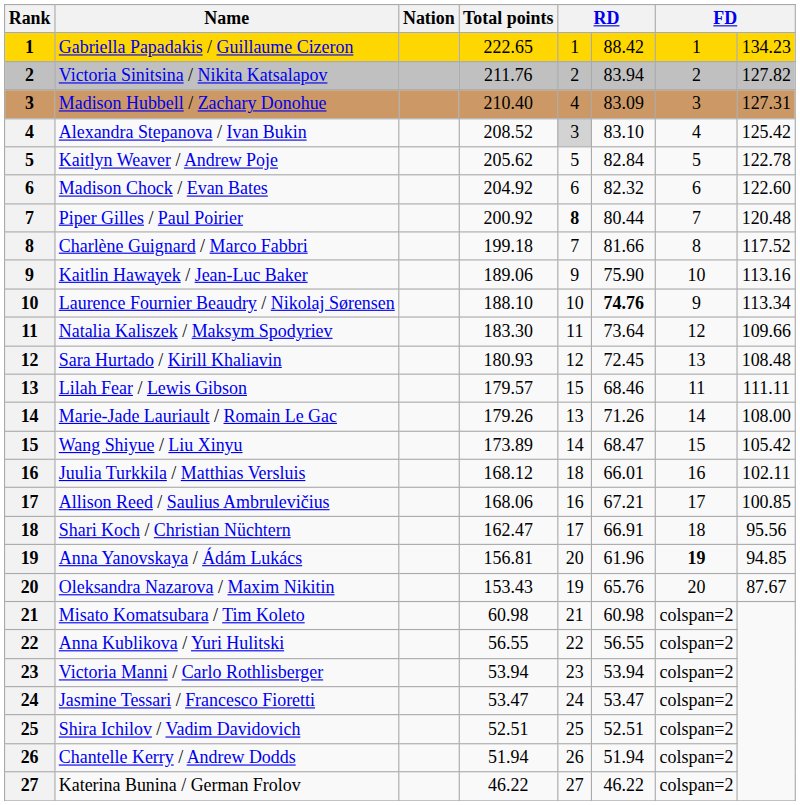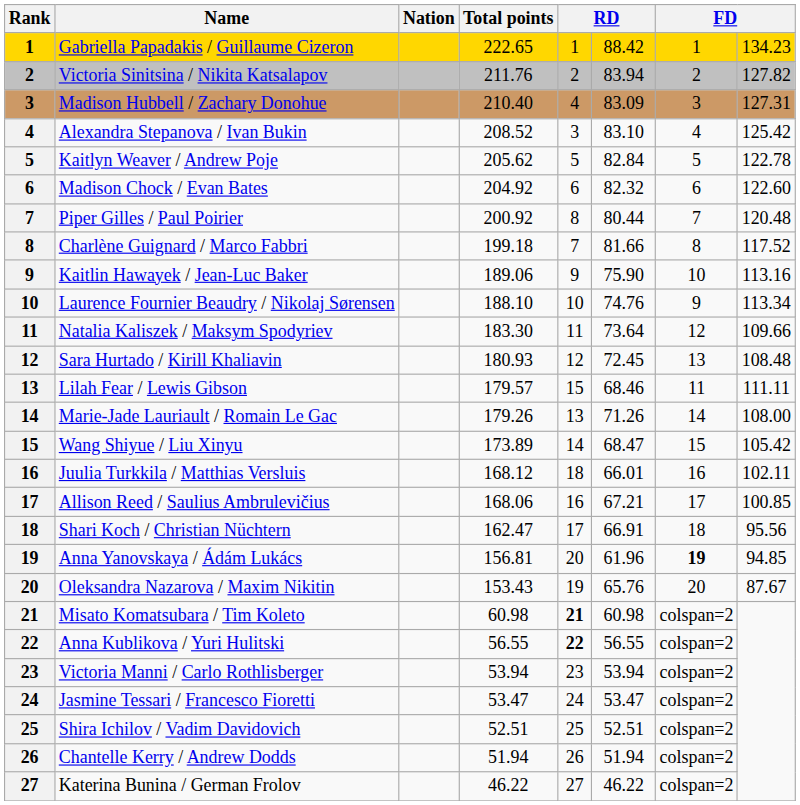(575, 132) lightgrey background -> (575, 132) no background
(575, 217) bold -> (575, 217) normal
(624, 302) bold -> (624, 302) normal
(575, 615) normal -> (575, 615) bold
(575, 643) normal -> (575, 643) bold
